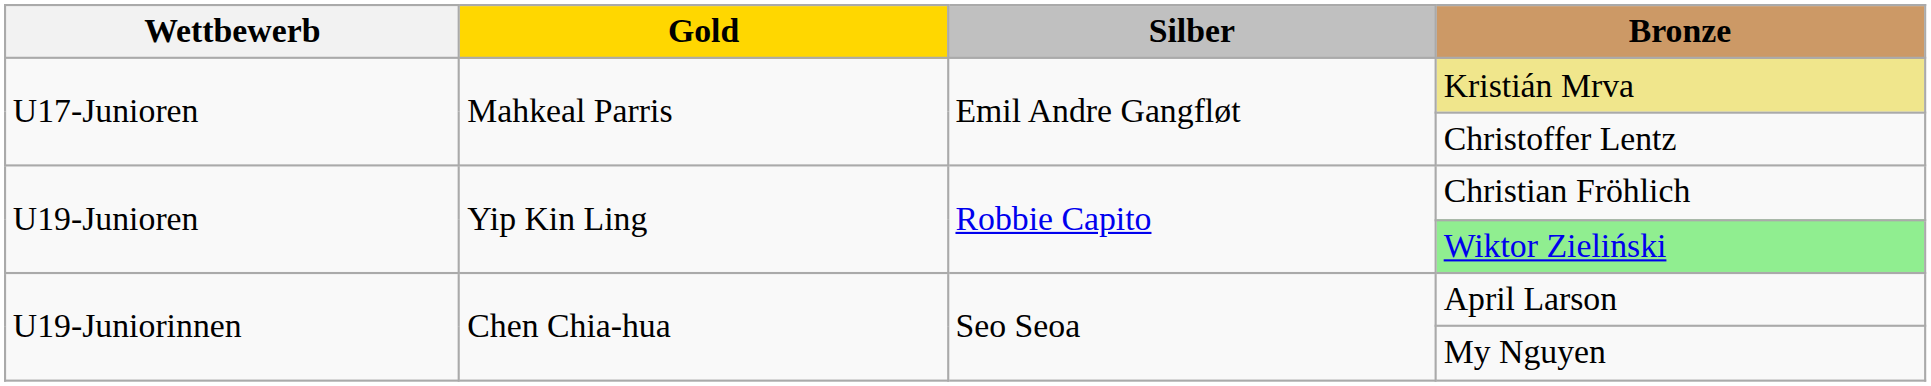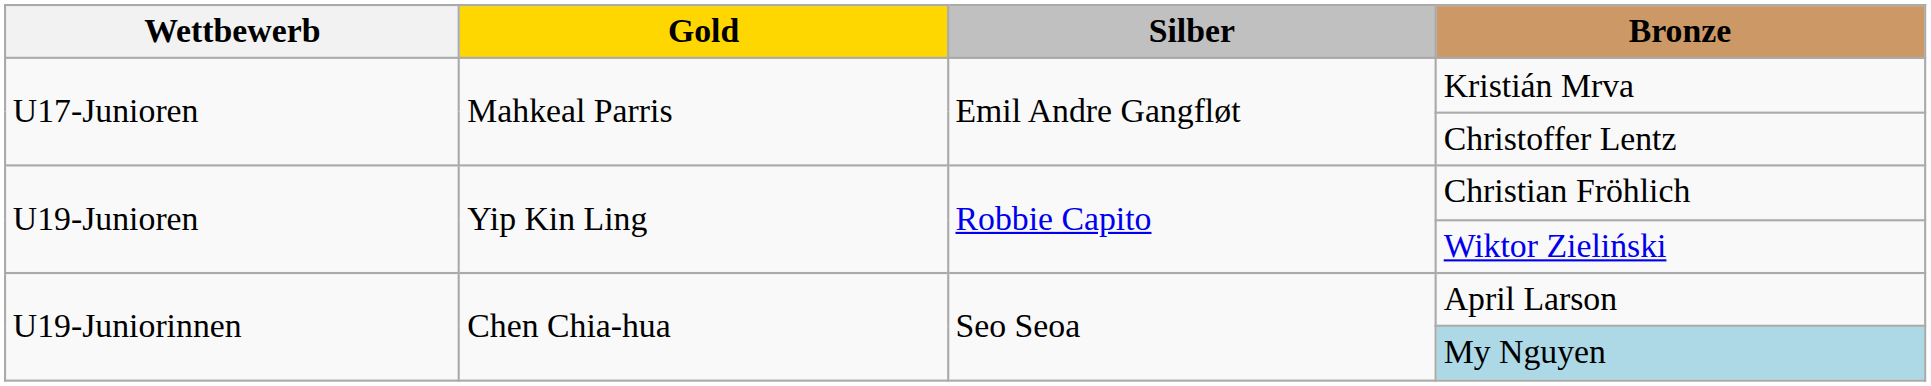(1539, 84) khaki background -> (1539, 84) no background
(1555, 245) lightgreen background -> (1555, 245) no background
(1525, 352) no background -> (1525, 352) lightblue background
